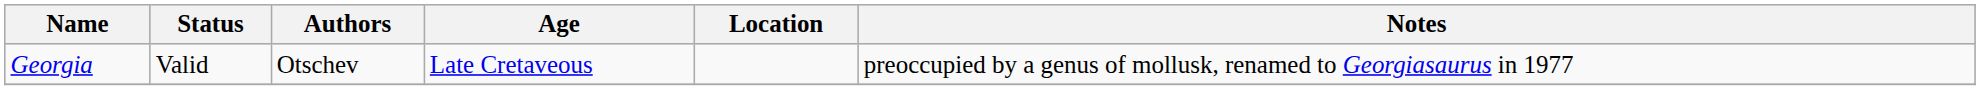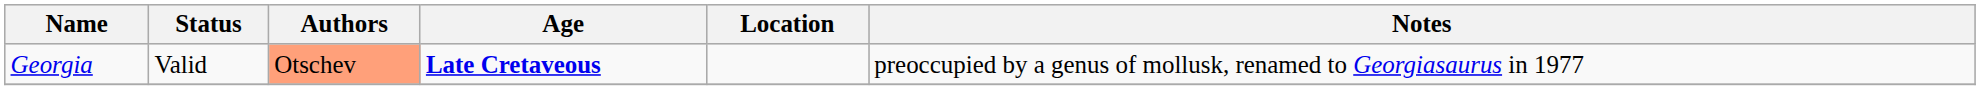(318, 63) no background -> (315, 63) lightsalmon background
(511, 63) normal -> (513, 63) bold
